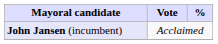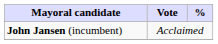(65, 30) lavender background -> (65, 30) no background
